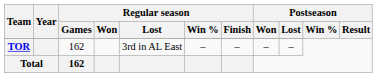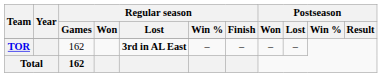(152, 47) normal -> (154, 47) bold
